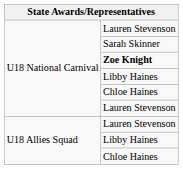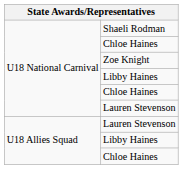(139, 28) Lauren Stevenson -> (134, 28) Shaeli Rodman
(132, 44) Sarah Skinner -> (130, 44) Chloe Haines
(128, 60) bold -> (126, 60) normal
